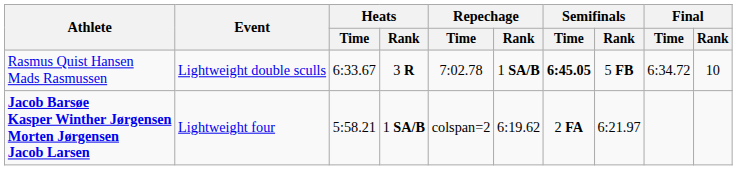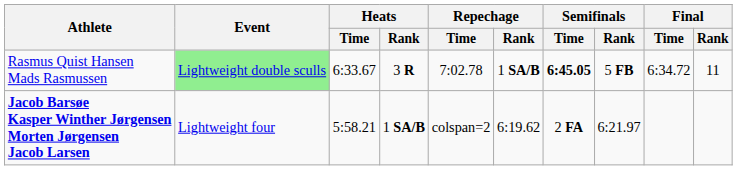(252, 70) no background -> (252, 70) lightgreen background
(713, 70) 10 -> (713, 70) 11
